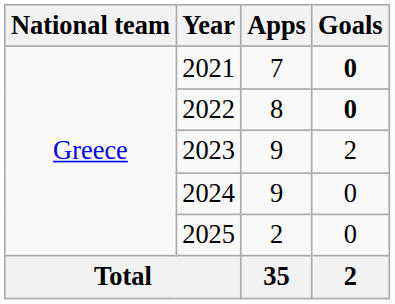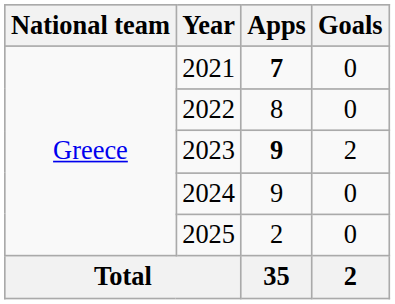(277, 67) normal -> (277, 67) bold
(350, 67) bold -> (350, 67) normal
(350, 109) bold -> (350, 109) normal
(277, 151) normal -> (277, 151) bold
